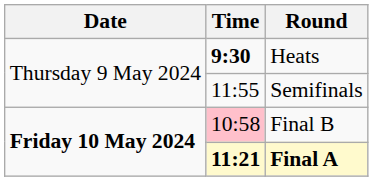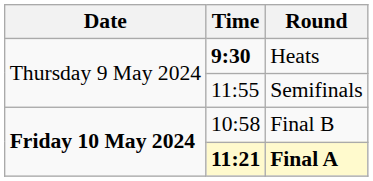(236, 124) pink background -> (236, 124) no background
